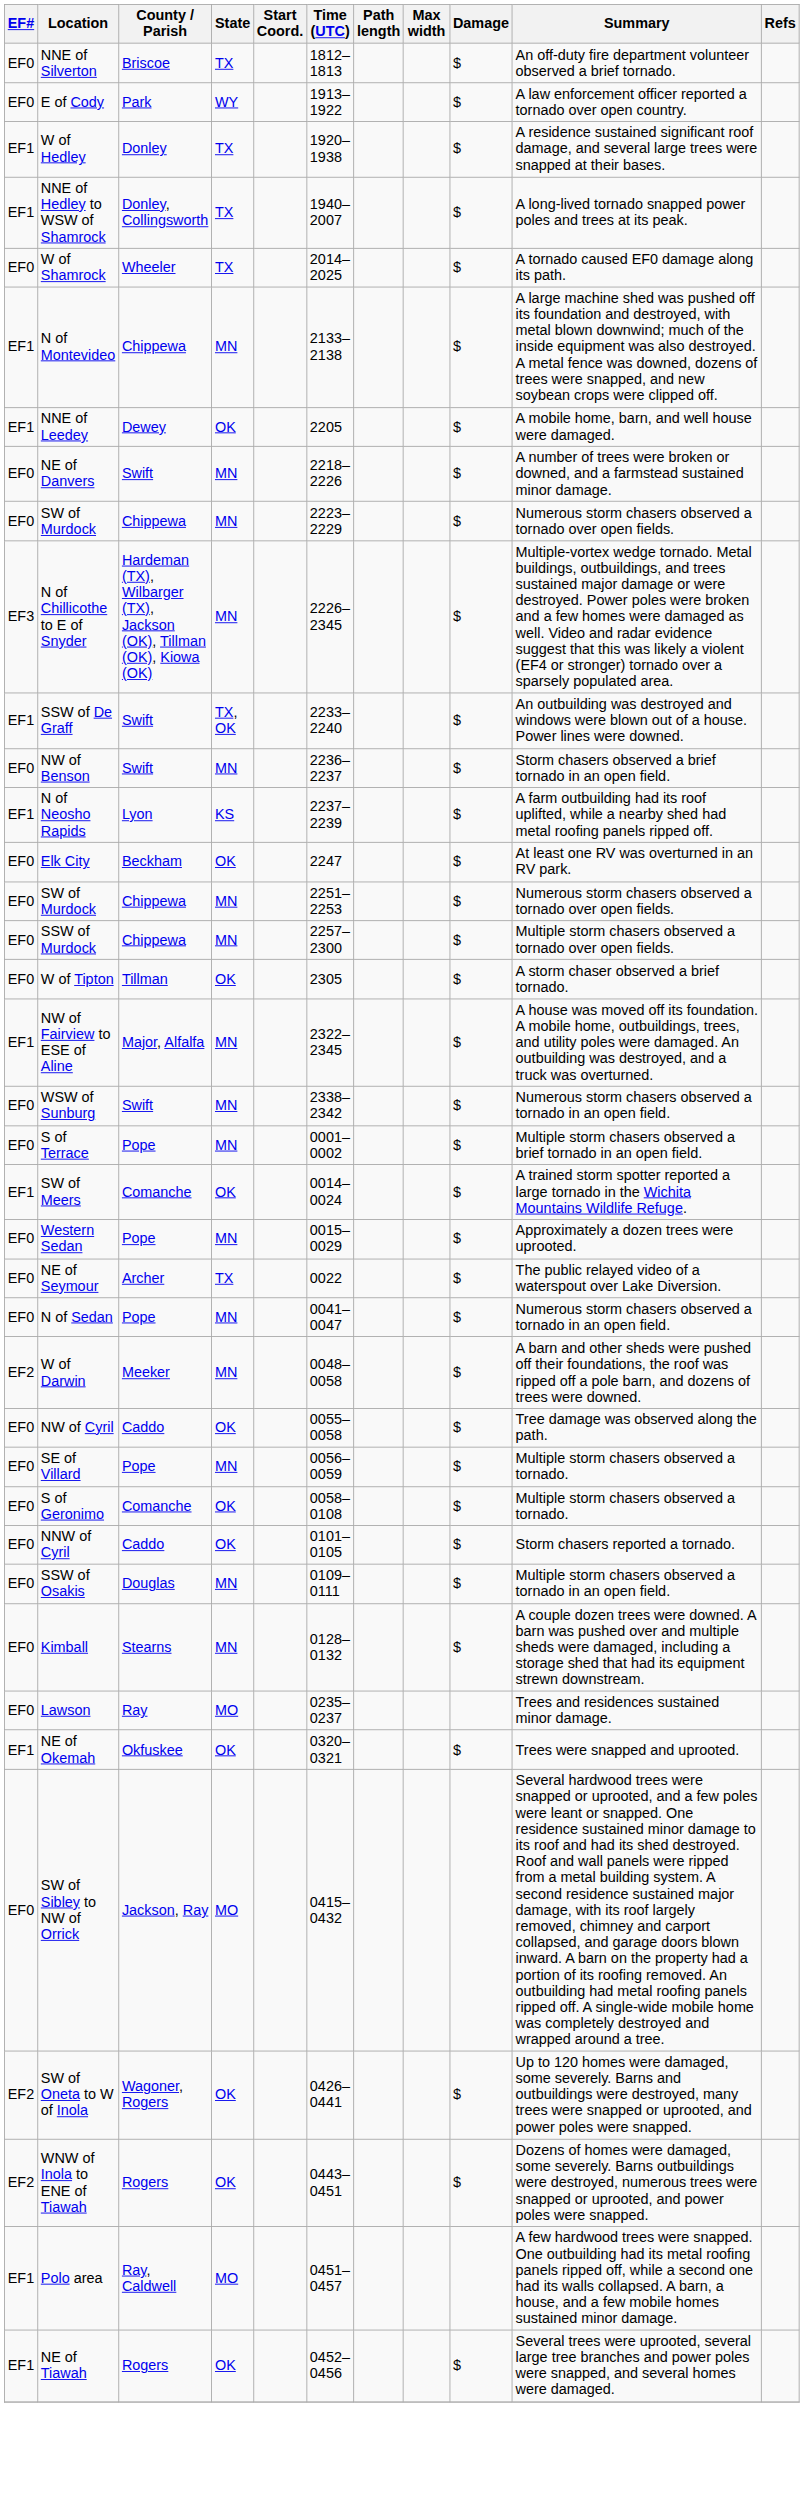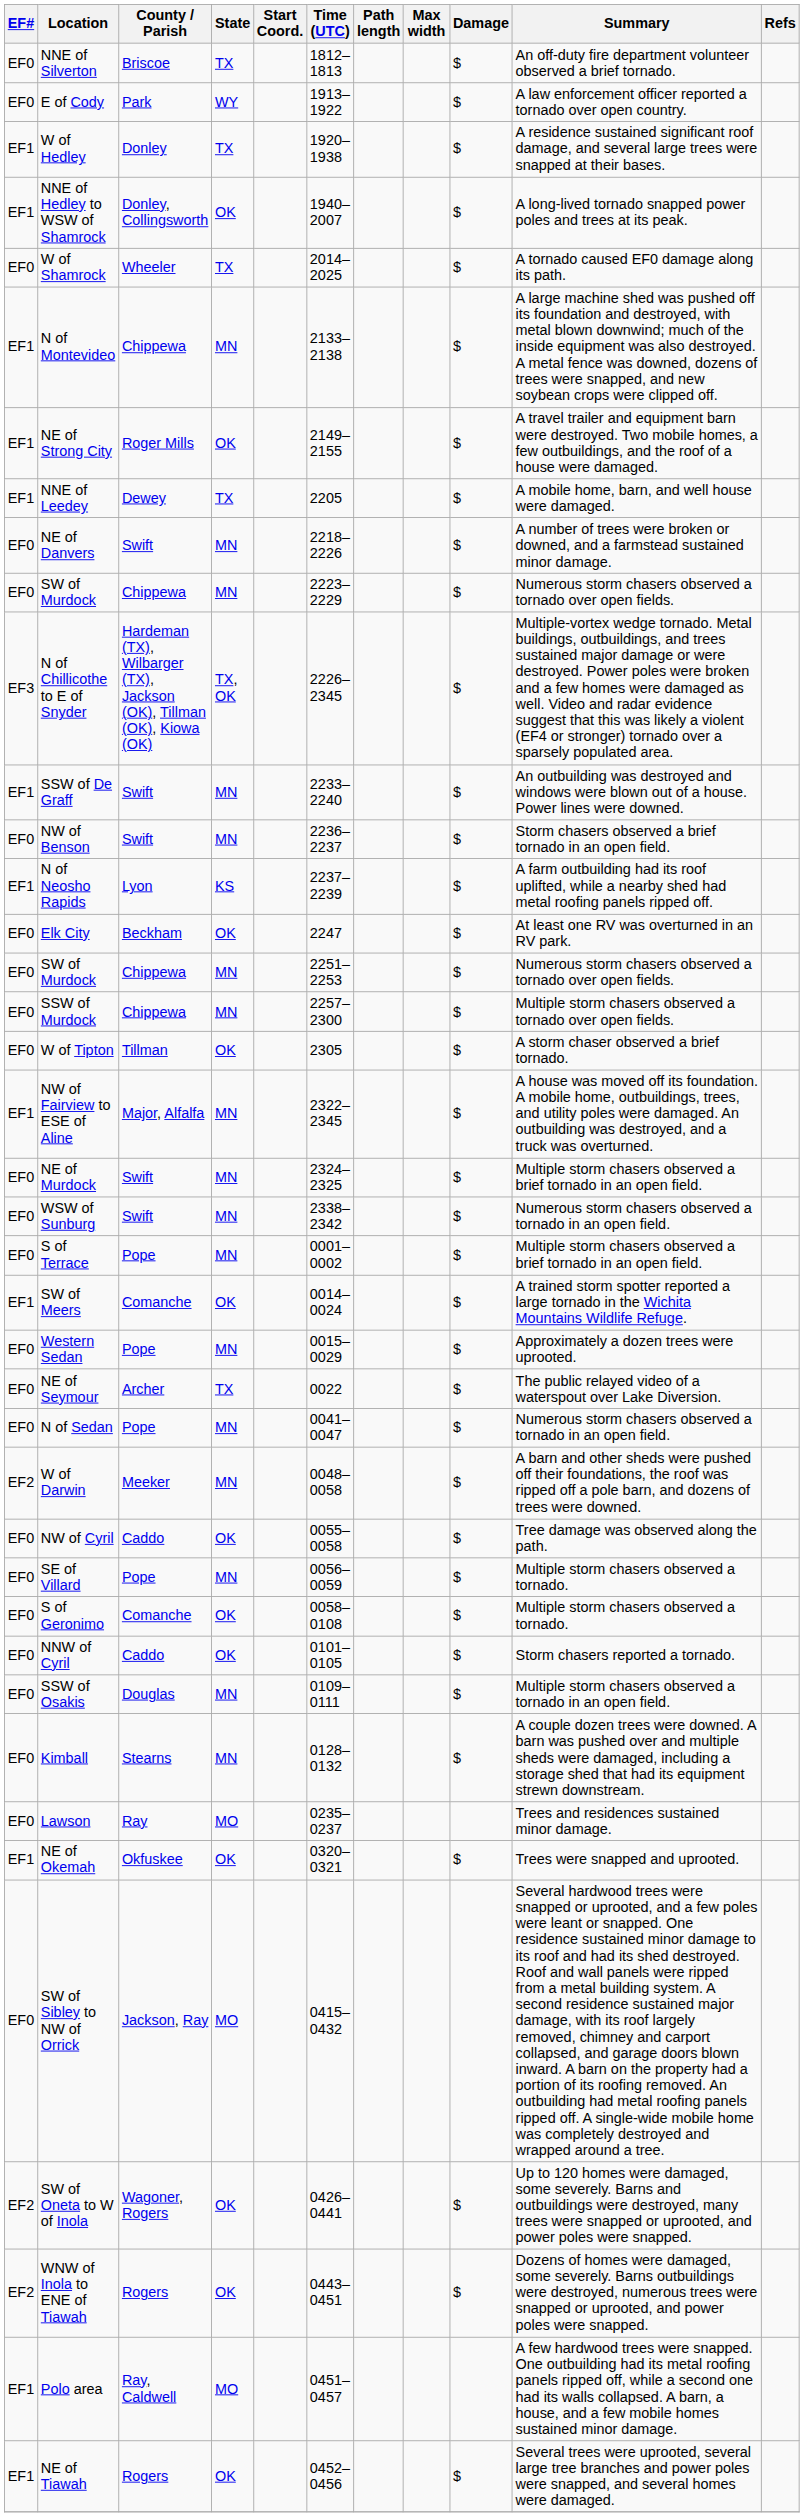(224, 212) TX -> (225, 212) OK
+ row: (76, 443)
(225, 426) OK -> (224, 498) TX
(226, 616) MN -> (226, 688) TX, OK
(226, 720) TX, OK -> (226, 792) MN
+ row: (68, 1177)
